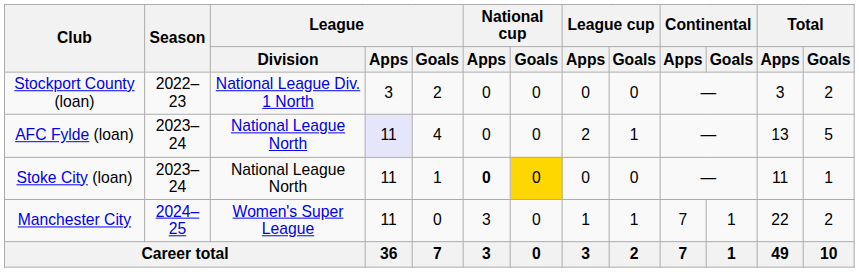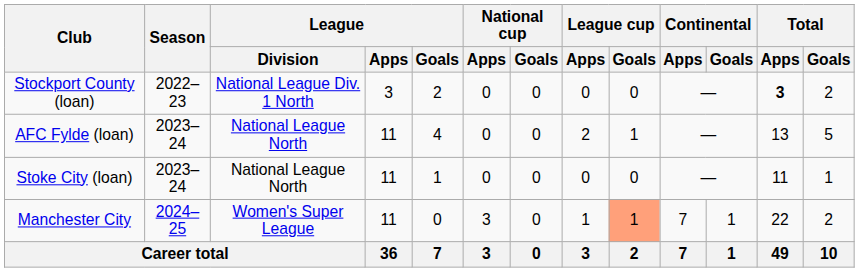(780, 93) normal -> (780, 93) bold
(389, 135) lavender background -> (389, 135) no background
(486, 178) bold -> (486, 178) normal
(536, 178) gold background -> (536, 178) no background
(634, 220) no background -> (634, 220) lightsalmon background
